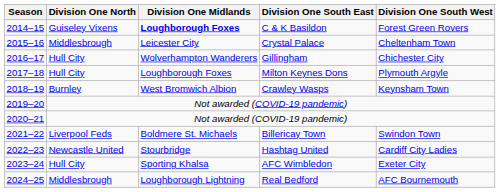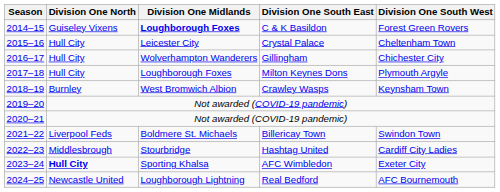(80, 43) Middlesbrough -> (67, 43) Hull City
(86, 150) Newcastle United -> (80, 150) Middlesbrough
(67, 165) normal -> (68, 165) bold
(80, 180) Middlesbrough -> (86, 180) Newcastle United
